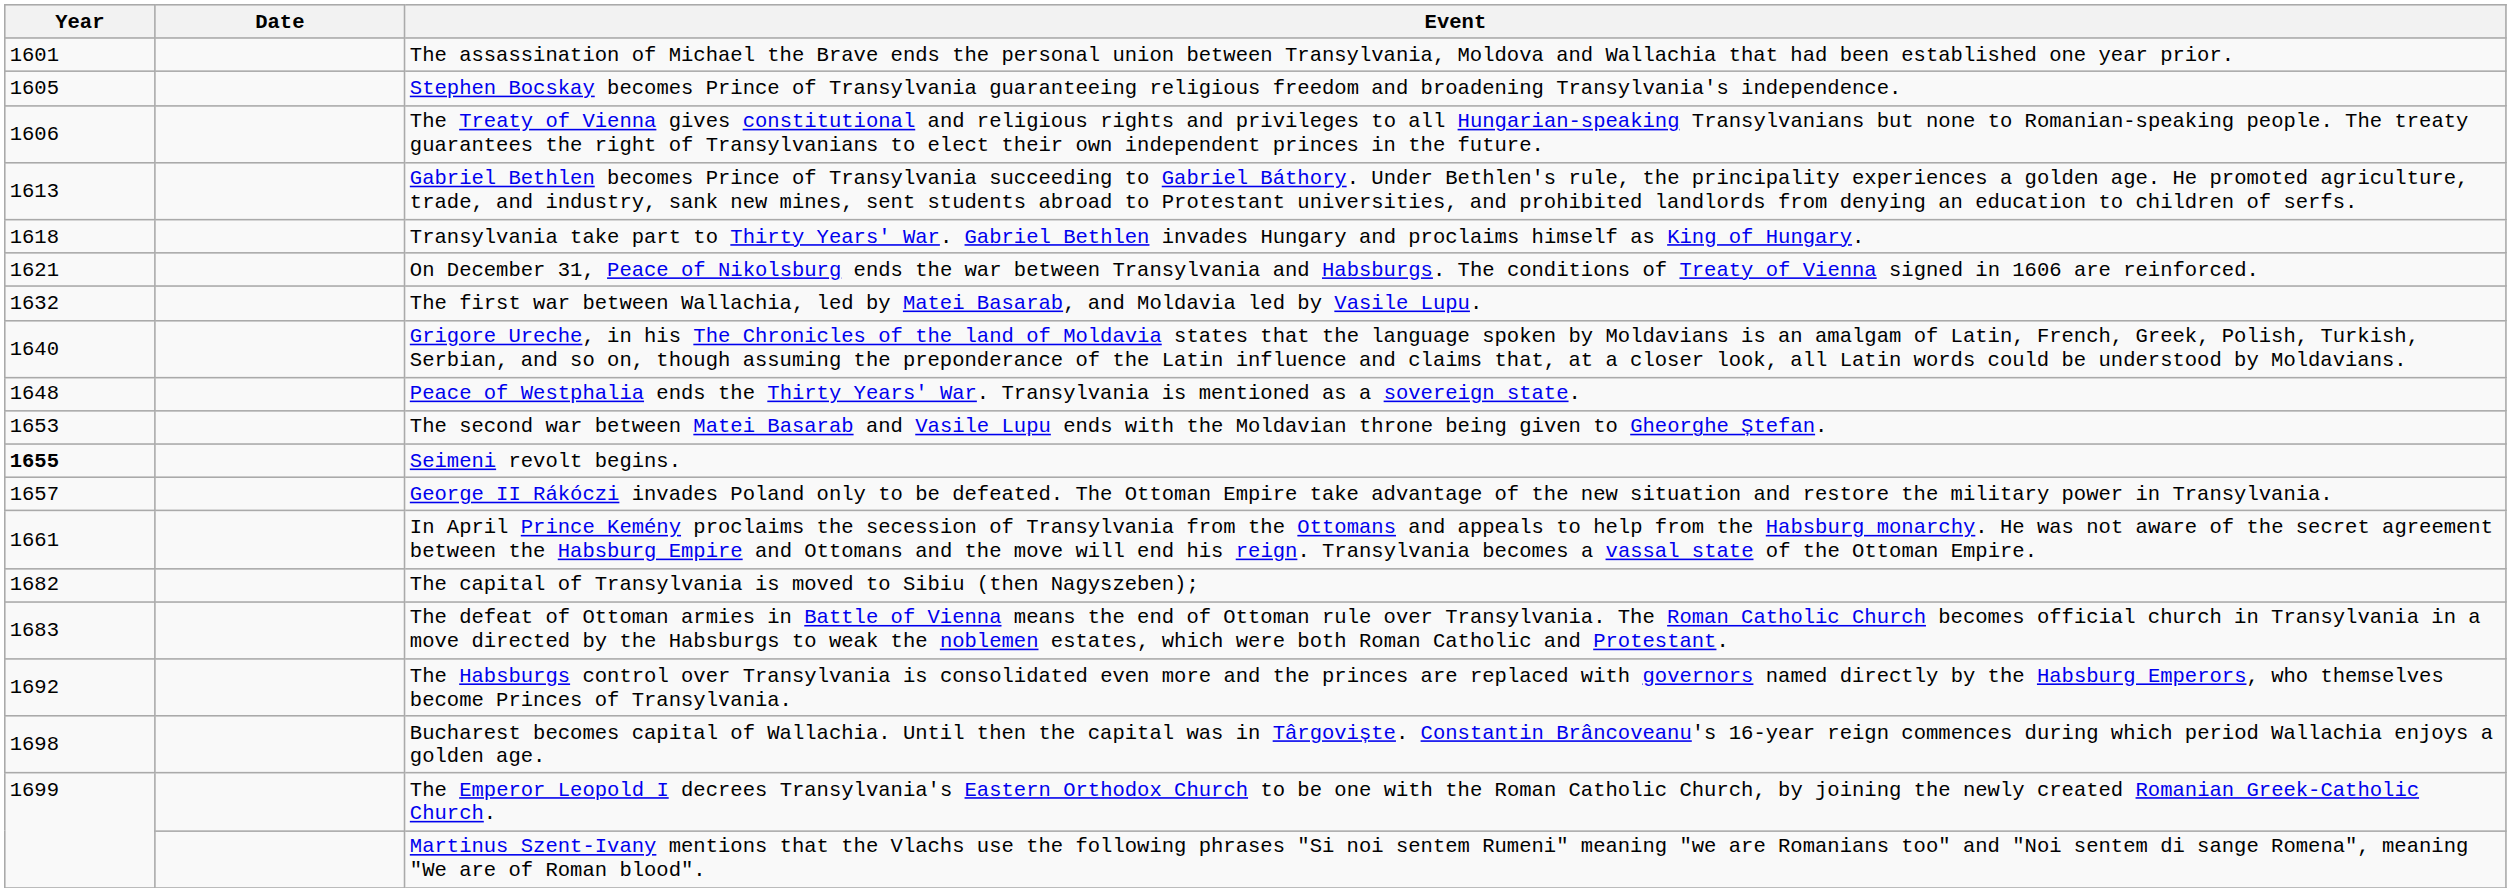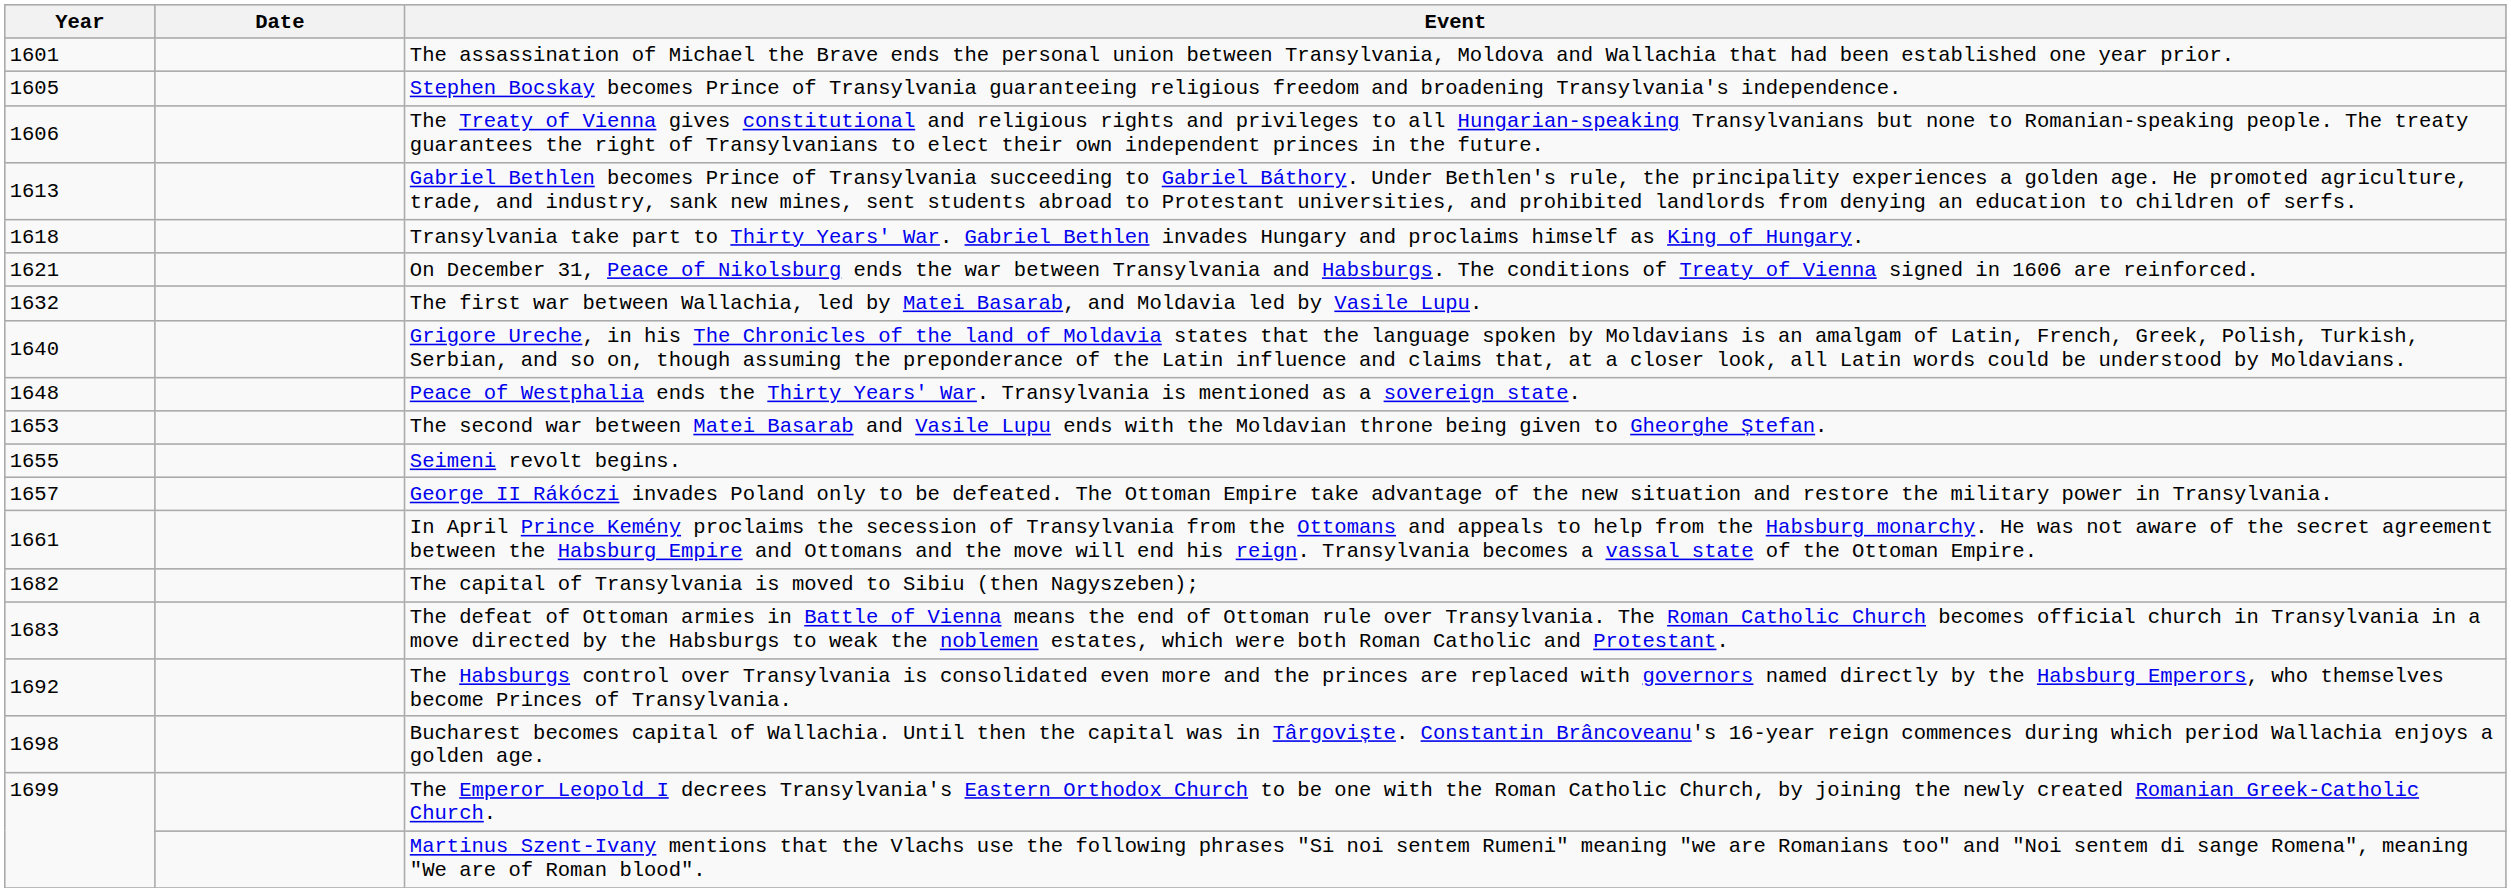(34, 461) bold -> (34, 461) normal
